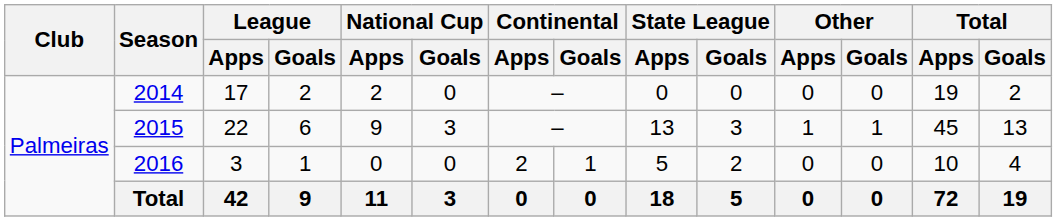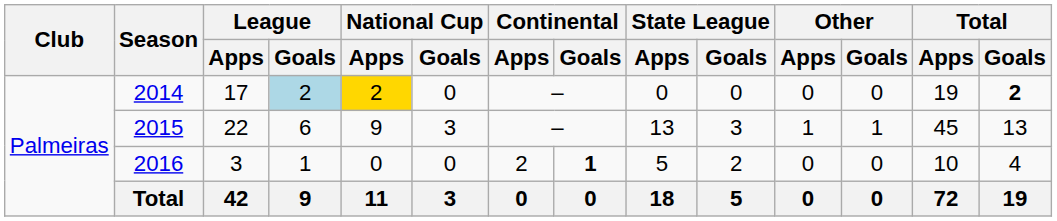(305, 92) no background -> (305, 92) lightblue background
(376, 92) no background -> (376, 92) gold background
(1015, 92) normal -> (1015, 92) bold
(590, 163) normal -> (590, 163) bold
